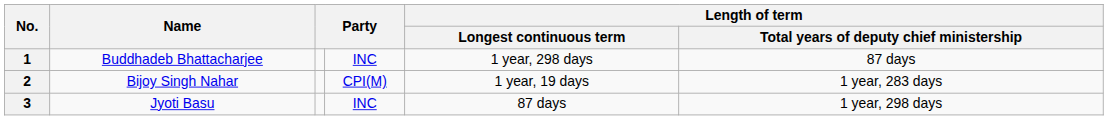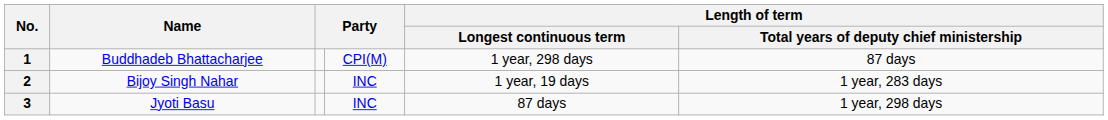(365, 59) INC -> (365, 59) CPI(M)
(365, 81) CPI(M) -> (365, 81) INC
